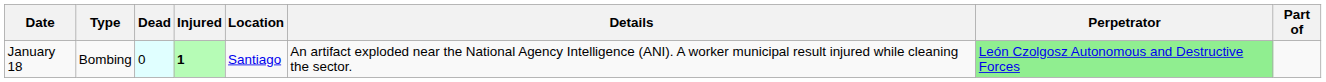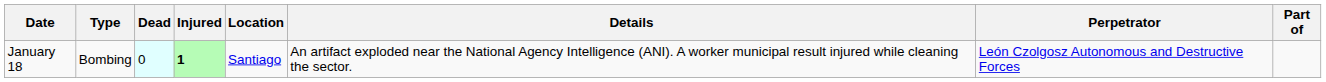(1111, 59) lightgreen background -> (1111, 59) no background
